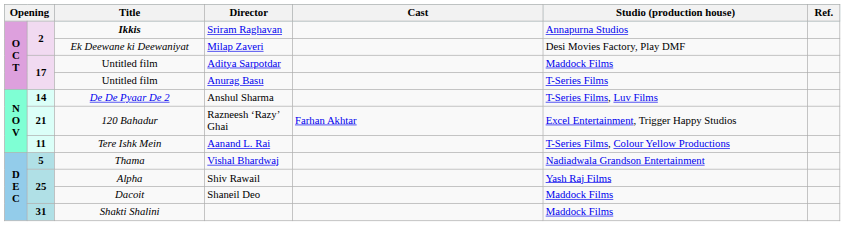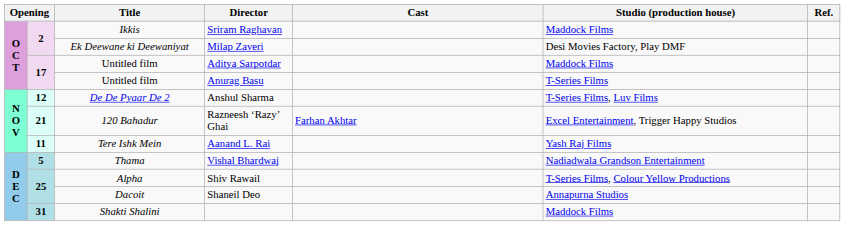(130, 30) bold -> (130, 30) normal
(587, 30) Annapurna Studios -> (579, 30) Maddock Films
(41, 98) 14 -> (41, 98) 12
(638, 144) T-Series Films, Colour Yellow Productions -> (578, 144) Yash Raj Films
(578, 178) Yash Raj Films -> (638, 178) T-Series Films, Colour Yellow Productions
(579, 195) Maddock Films -> (587, 195) Annapurna Studios
